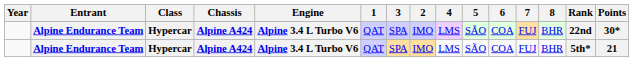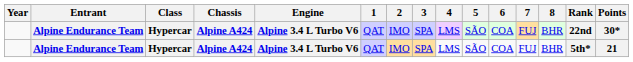columns swapped: (423, 12) <-> (398, 12)
